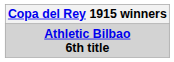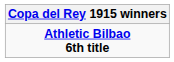(87, 40) lightgrey background -> (87, 40) no background
